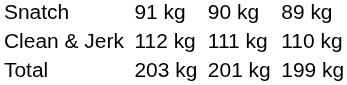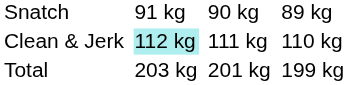(165, 41) no background -> (165, 41) paleturquoise background
